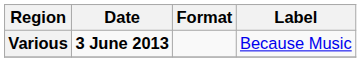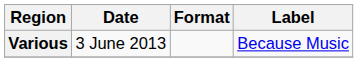(122, 43) bold -> (121, 43) normal
